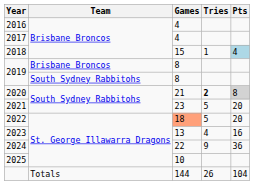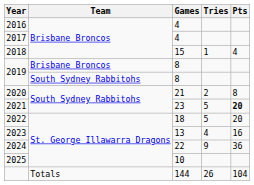(235, 52) lightblue background -> (235, 52) no background
(206, 92) bold -> (206, 92) normal
(235, 92) lightgrey background -> (235, 92) no background
(238, 106) normal -> (238, 106) bold
(180, 120) lightsalmon background -> (180, 120) no background
